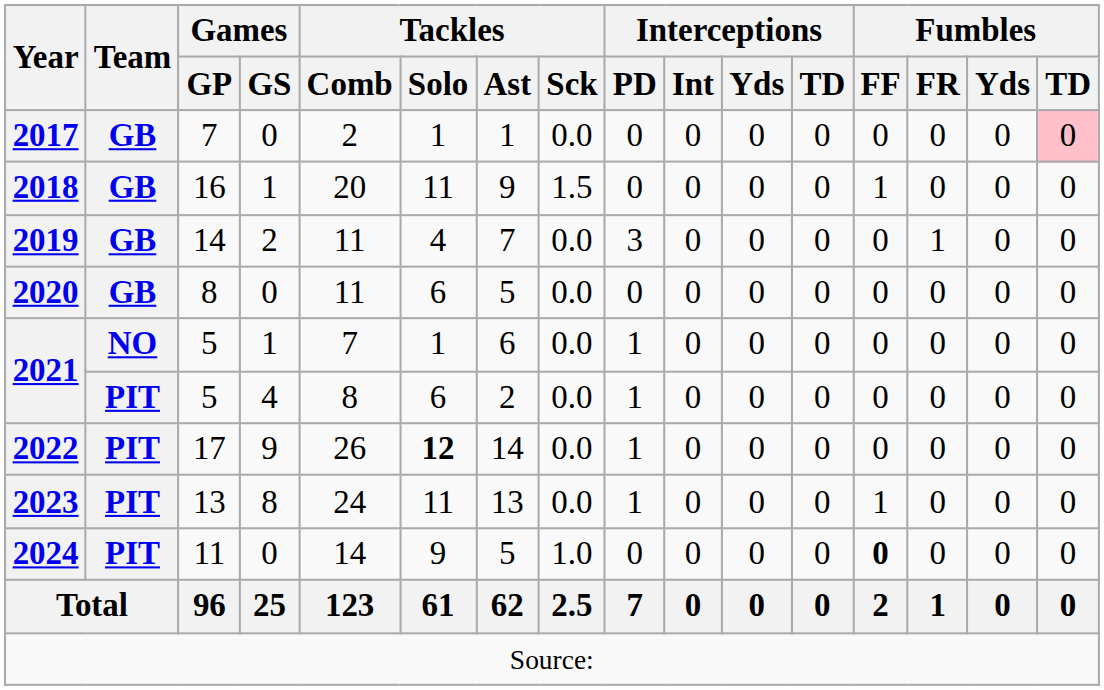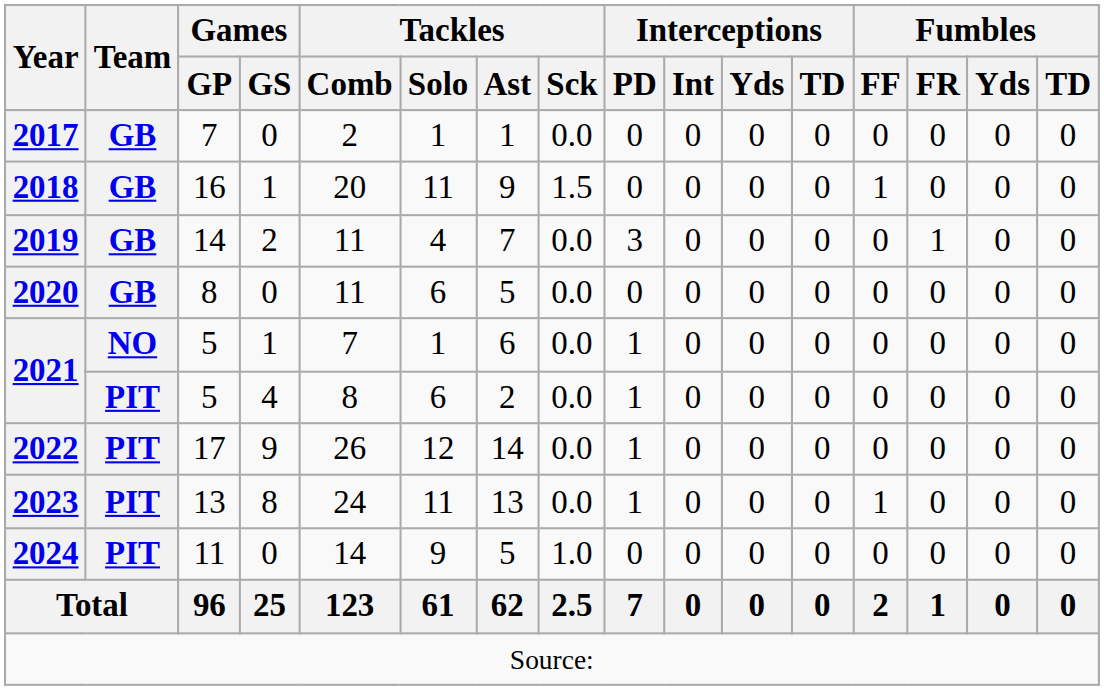(1068, 135) pink background -> (1068, 135) no background
(438, 448) bold -> (438, 448) normal
(881, 553) bold -> (881, 553) normal
